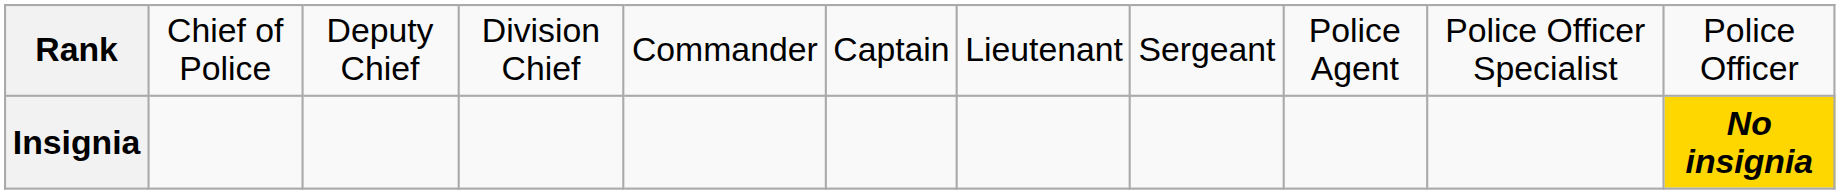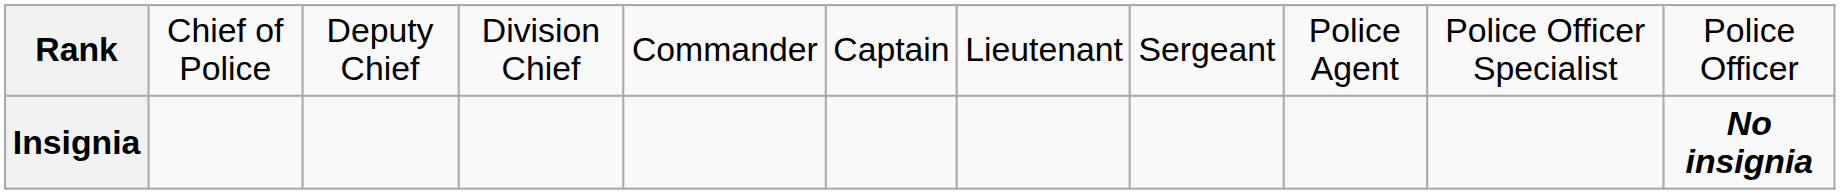(1749, 141) gold background -> (1749, 141) no background
